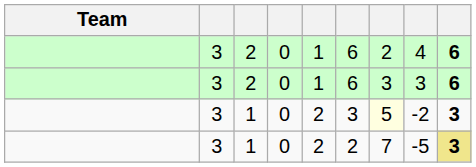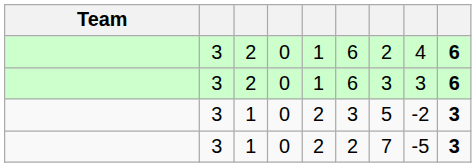(386, 114) lightyellow background -> (386, 114) no background
(454, 146) khaki background -> (454, 146) no background
